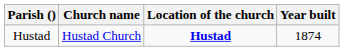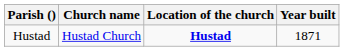(308, 35) 1874 -> (308, 35) 1871
